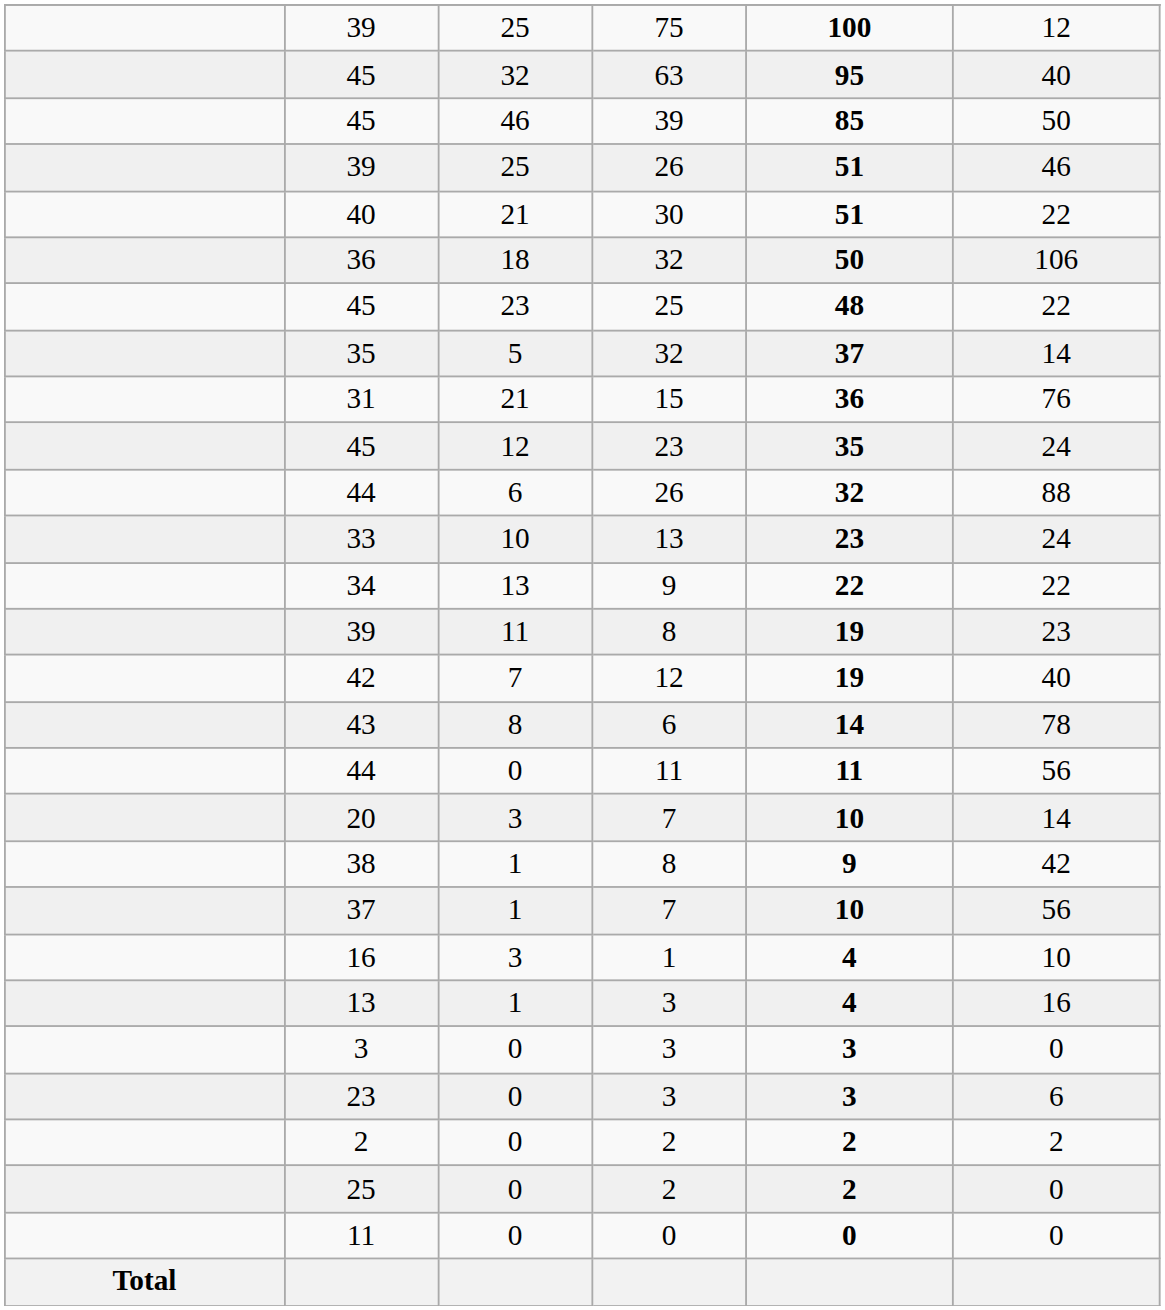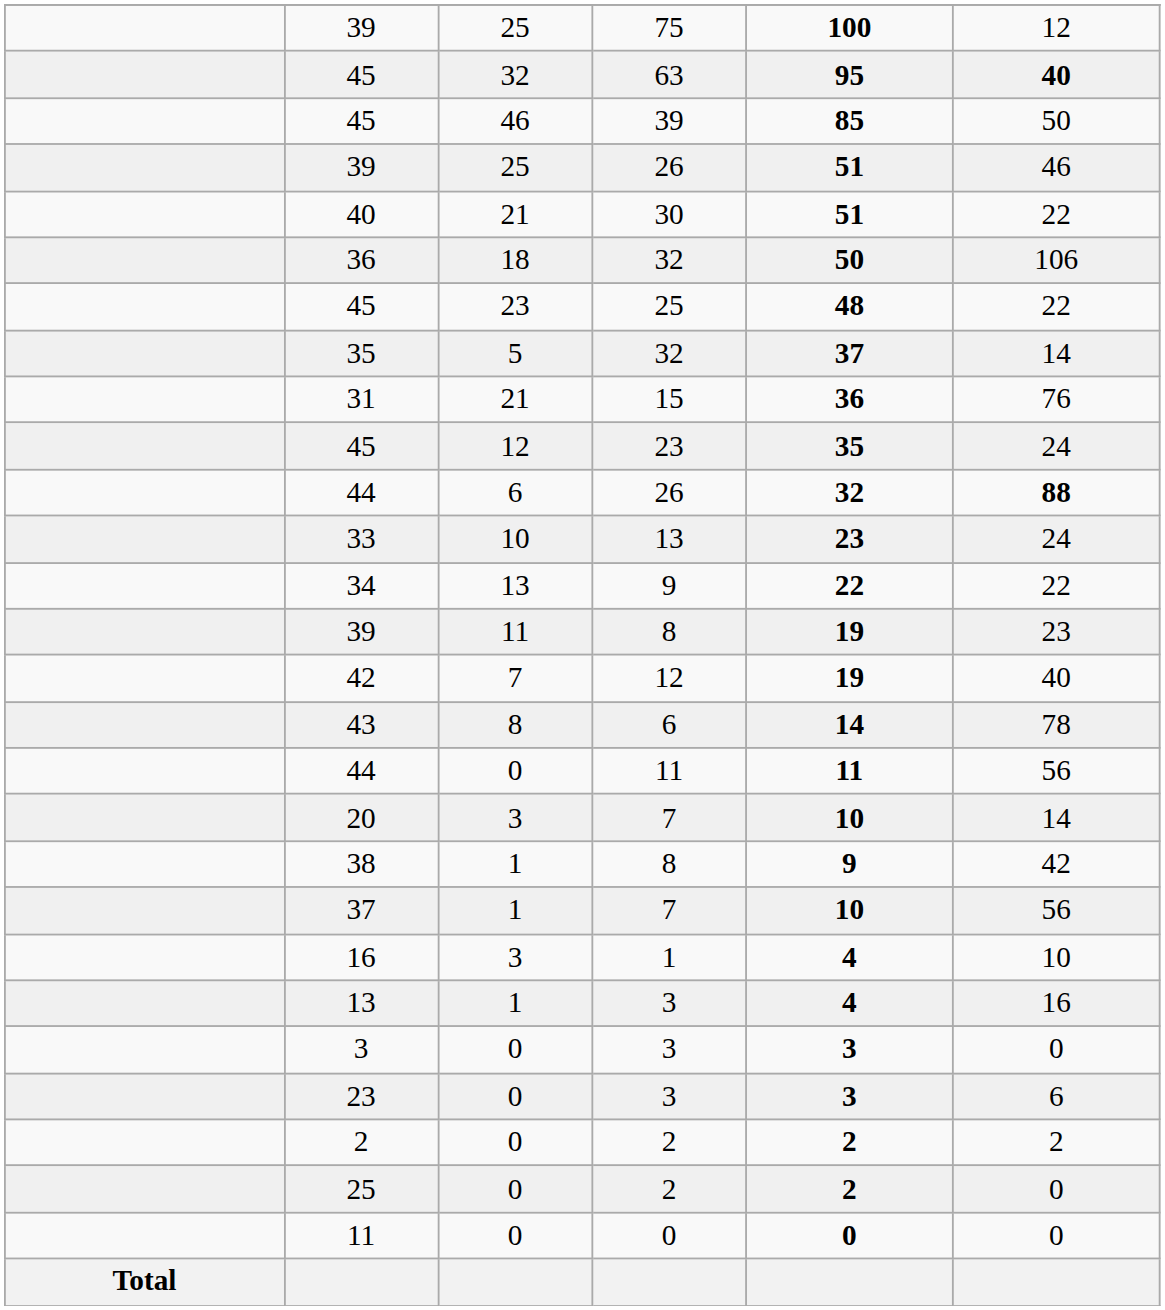(1056, 74) normal -> (1056, 74) bold
(1056, 492) normal -> (1056, 492) bold
